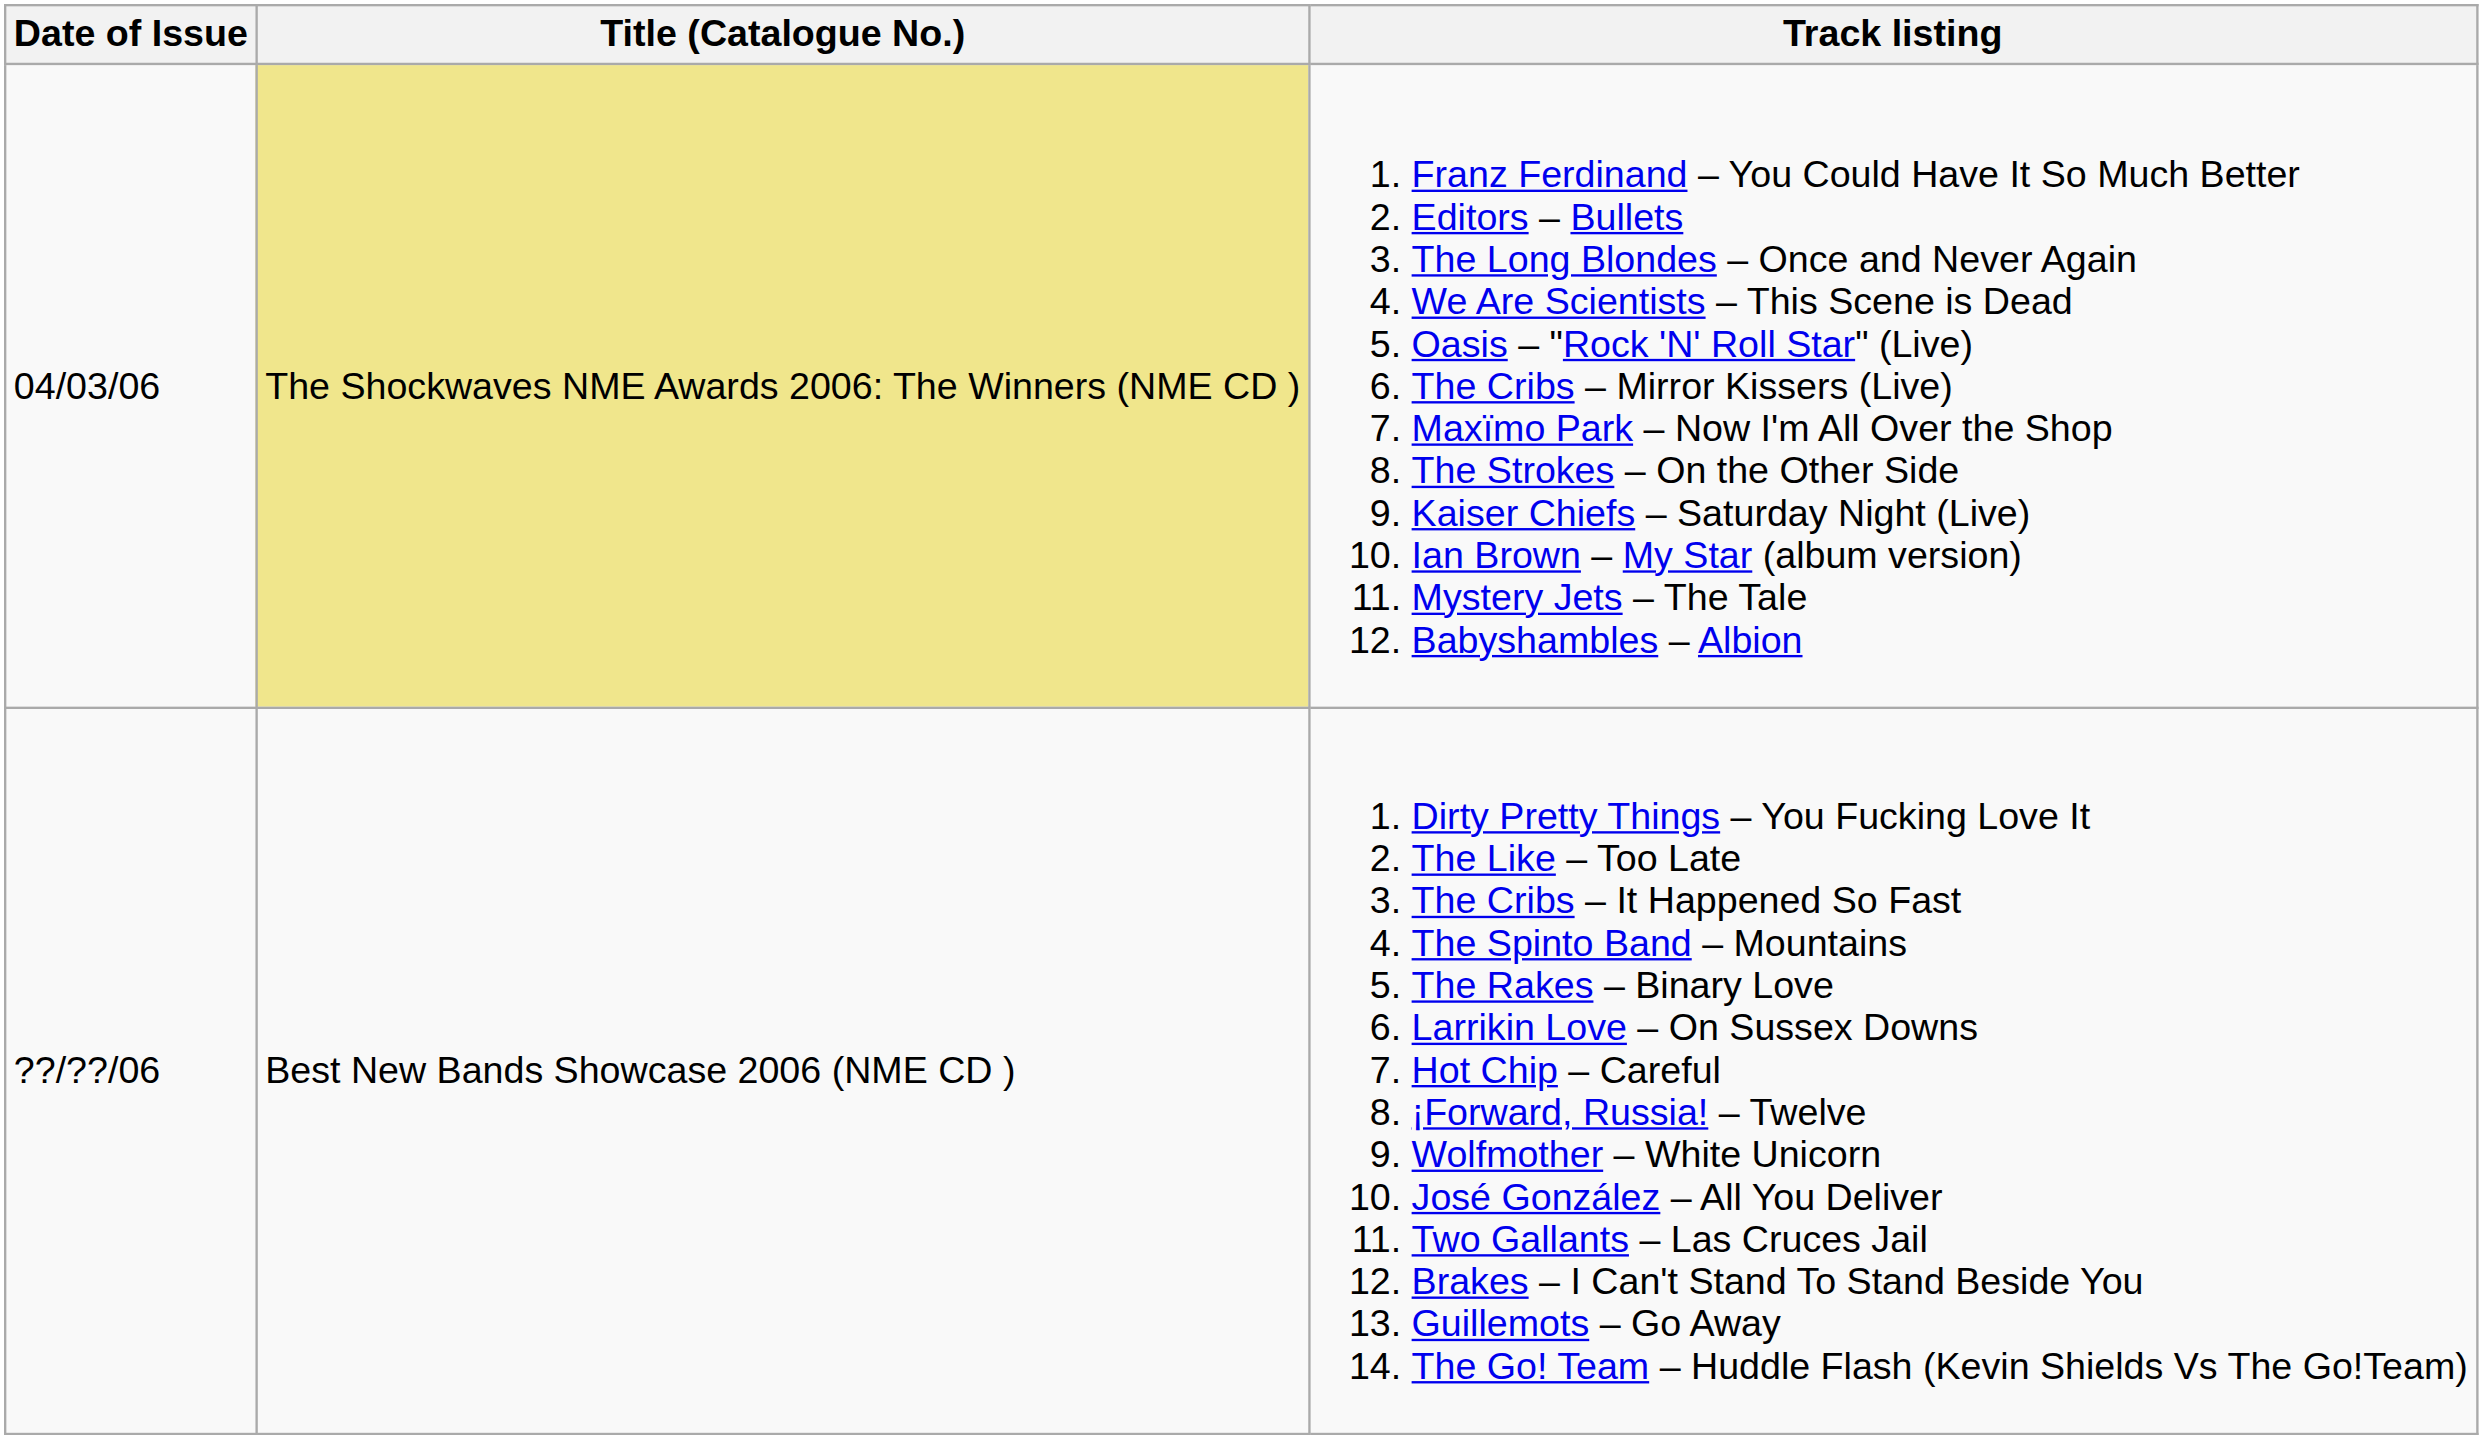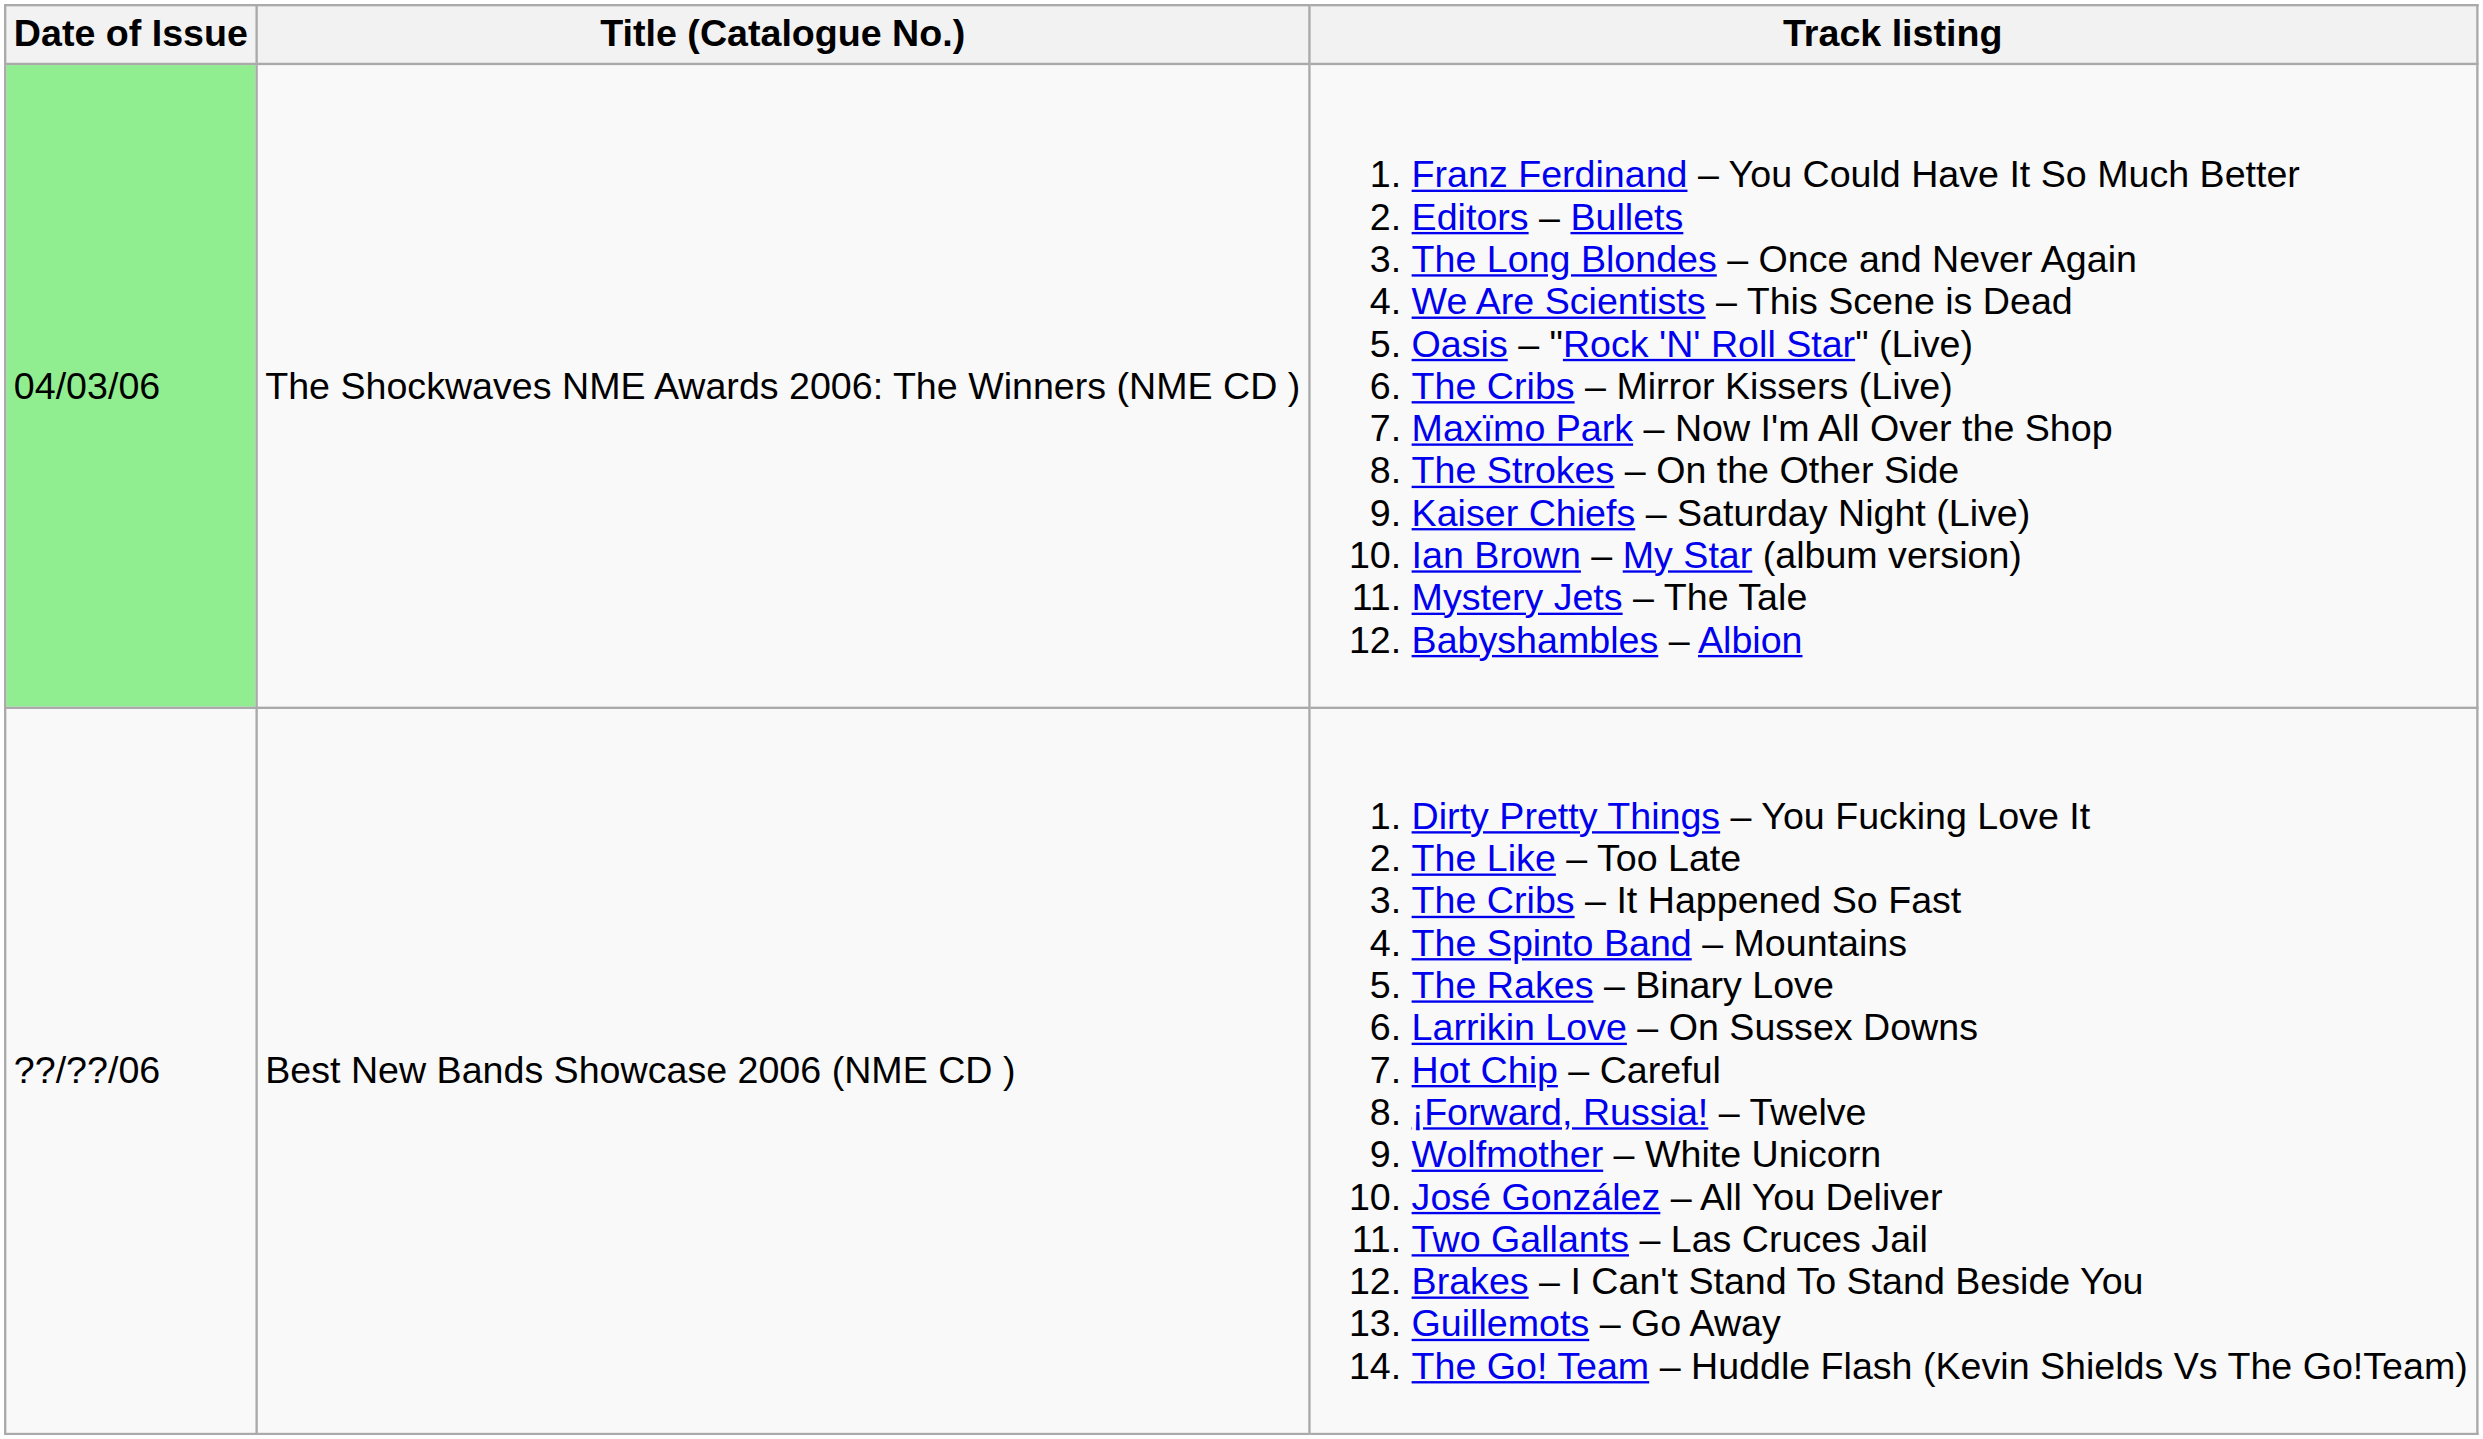(87, 385) no background -> (87, 385) lightgreen background
(783, 385) khaki background -> (783, 385) no background
